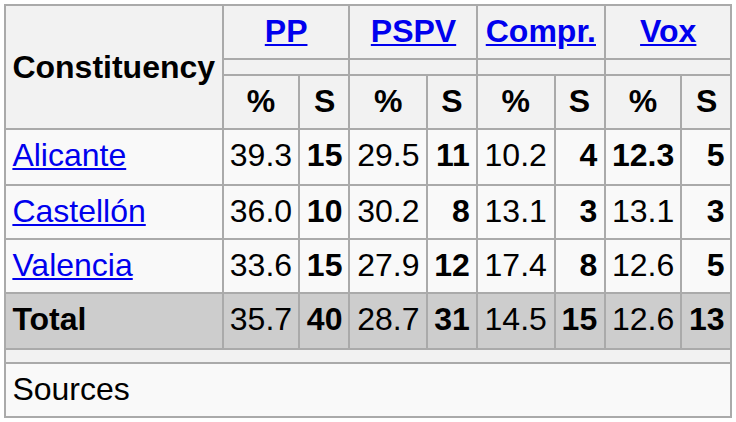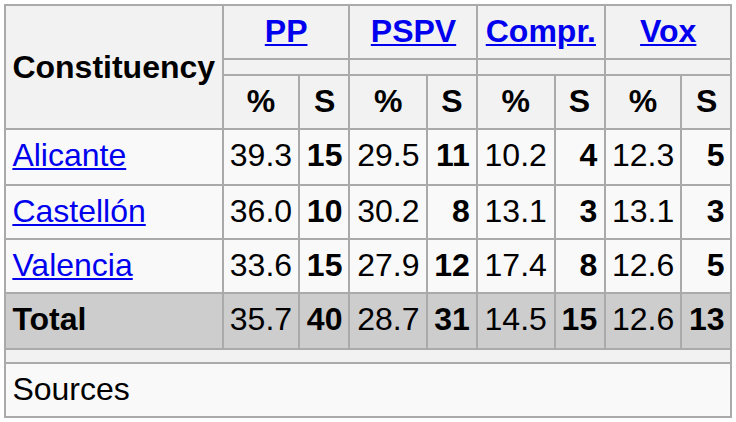(643, 156) bold -> (643, 156) normal
